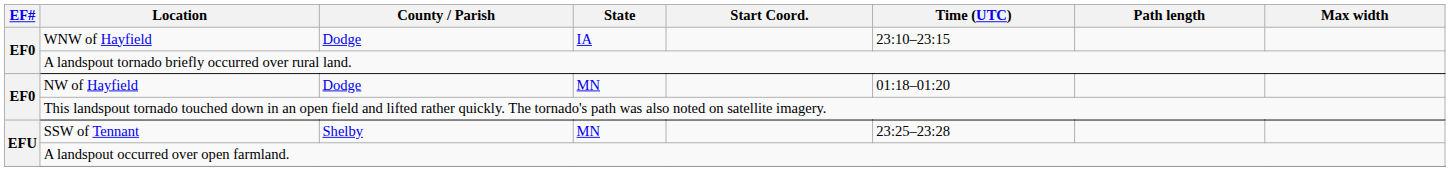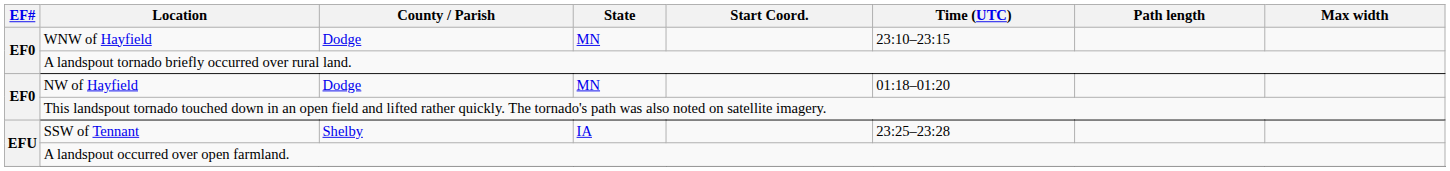(584, 39) IA -> (588, 39) MN
(588, 131) MN -> (584, 131) IA
